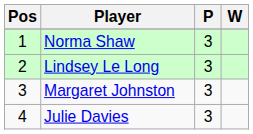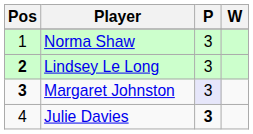(22, 66) normal -> (22, 66) bold
(22, 91) normal -> (22, 91) bold
(208, 91) no background -> (208, 91) lavender background
(208, 116) normal -> (208, 116) bold
